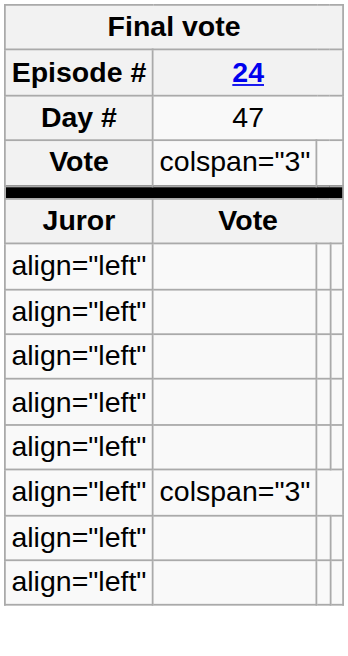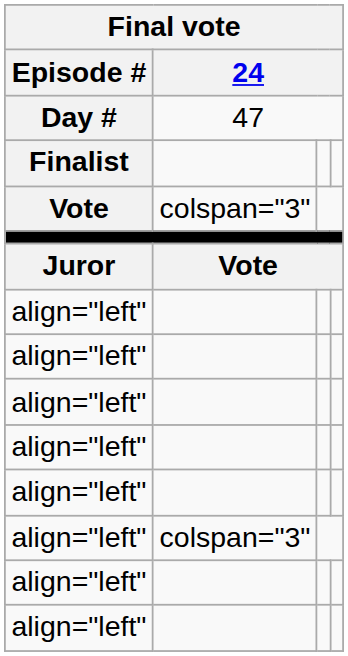+ row: (79, 162)
